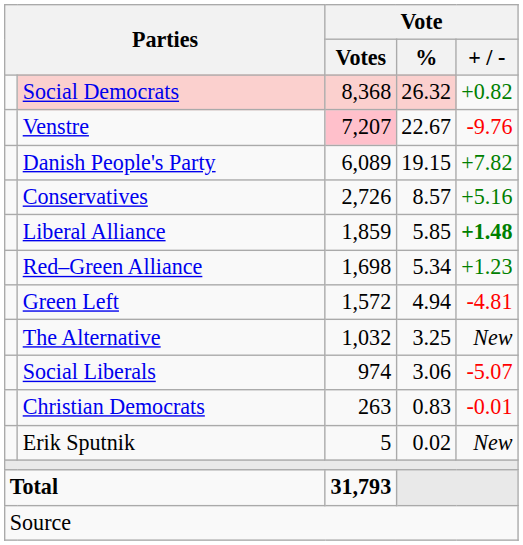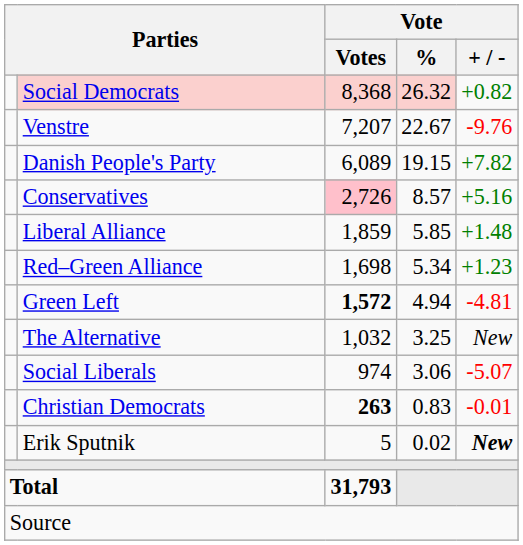(366, 127) pink background -> (366, 127) no background
(366, 197) no background -> (366, 197) pink background
(487, 232) bold -> (487, 232) normal
(366, 302) normal -> (366, 302) bold
(375, 407) normal -> (375, 407) bold
(493, 442) normal -> (492, 442) bold
